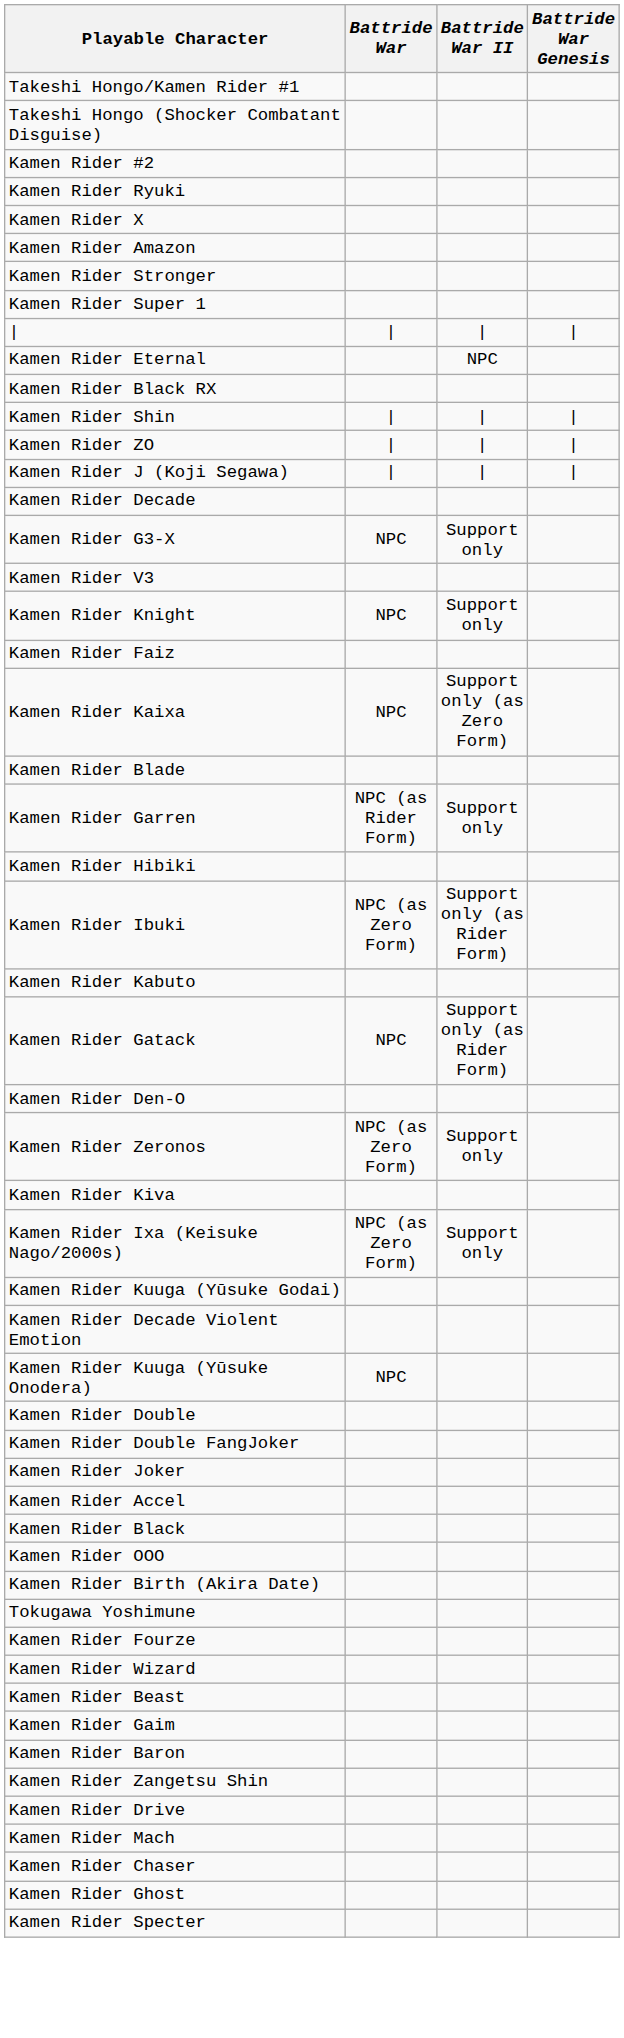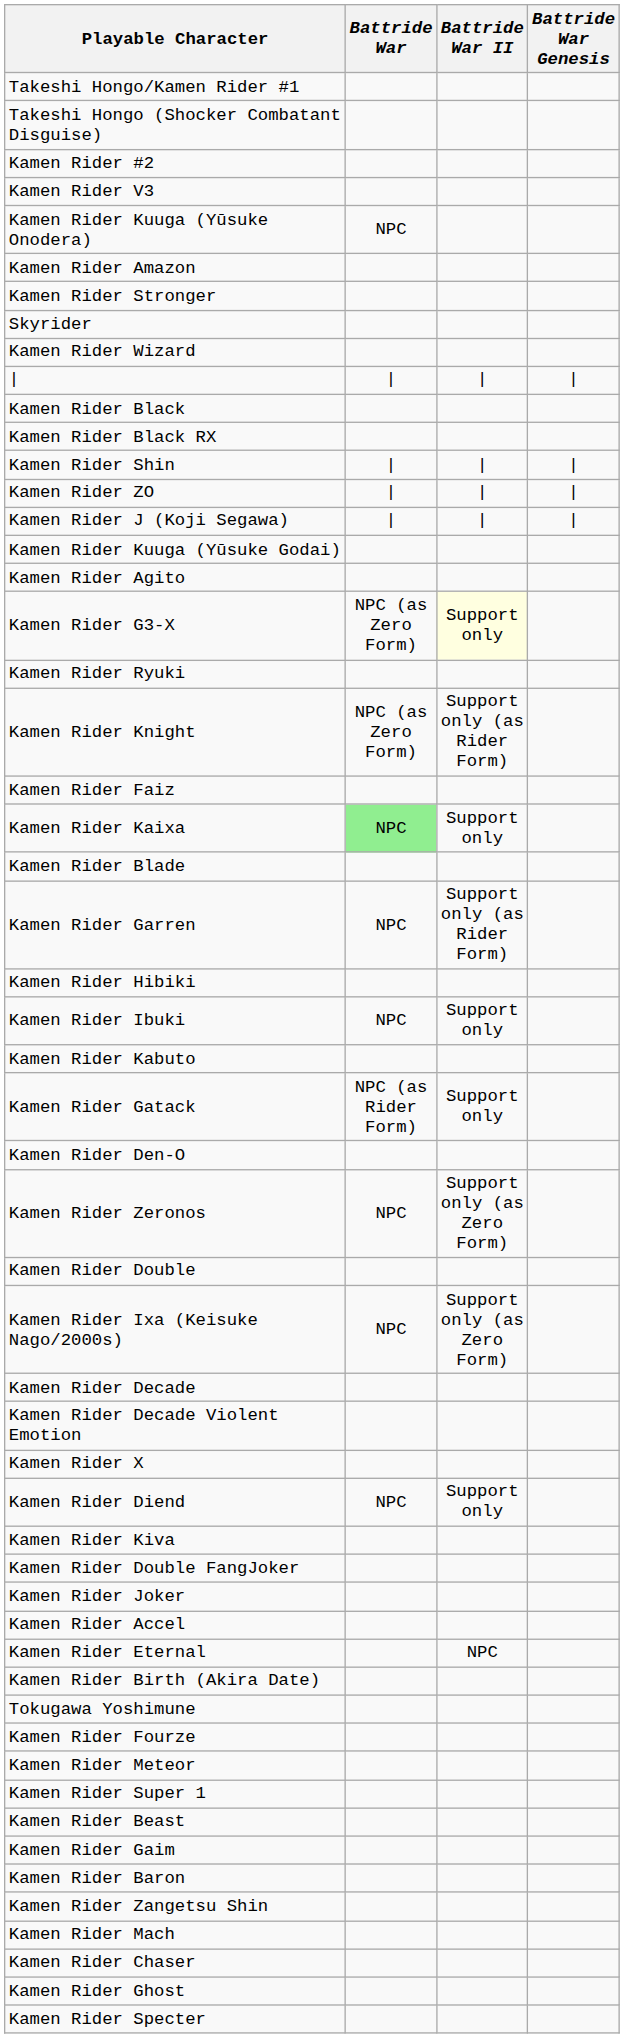rows swapped: (81, 578) <-> (97, 191)
rows swapped: (76, 220) <-> (138, 1378)
+ row: (50, 324)
rows swapped: (107, 304) <-> (102, 1669)
rows swapped: (97, 1528) <-> (107, 360)
rows swapped: (175, 1291) <-> (102, 501)
+ row: (97, 578)
(391, 539) NPC -> (391, 626) NPC (as Zero Form)
(482, 539) no background -> (482, 626) lightyellow background
(391, 616) NPC -> (391, 732) NPC (as Zero Form)
(482, 616) Support only -> (482, 732) Support only (as Rider Form)
(391, 712) no background -> (391, 828) lightgreen background
(482, 712) Support only (as Zero Form) -> (482, 828) Support only
(391, 818) NPC (as Rider Form) -> (391, 924) NPC
(482, 818) Support only -> (482, 924) Support only (as Rider Form)
(391, 924) NPC (as Zero Form) -> (391, 1021) NPC
(482, 924) Support only (as Rider Form) -> (482, 1021) Support only
(391, 1041) NPC -> (391, 1107) NPC (as Rider Form)
(482, 1041) Support only (as Rider Form) -> (482, 1107) Support only
(391, 1147) NPC (as Zero Form) -> (391, 1213) NPC
(482, 1147) Support only -> (482, 1213) Support only (as Zero Form)
rows swapped: (92, 1195) <-> (102, 1416)
(391, 1243) NPC (as Zero Form) -> (391, 1329) NPC
(482, 1243) Support only -> (482, 1329) Support only (as Zero Form)
+ row: (97, 1502)
- row: (87, 1557)
+ row: (102, 1766)
- row: (97, 1810)
